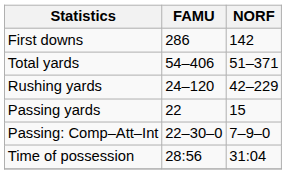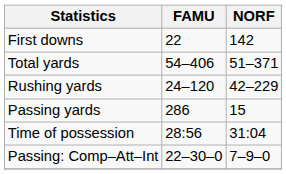(177, 40) 286 -> (173, 40) 22
(173, 110) 22 -> (177, 110) 286
rows swapped: (83, 133) <-> (71, 156)
